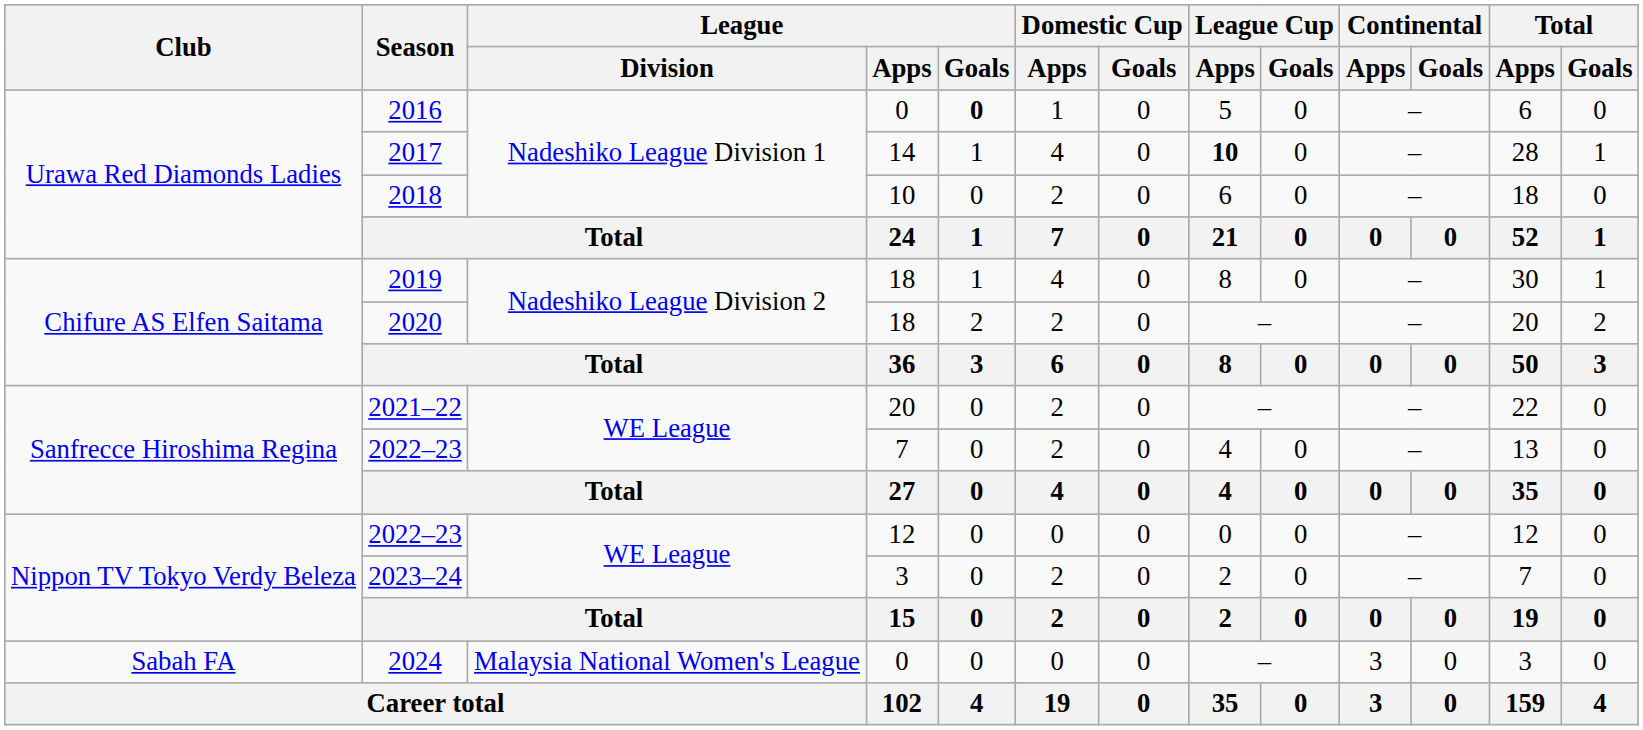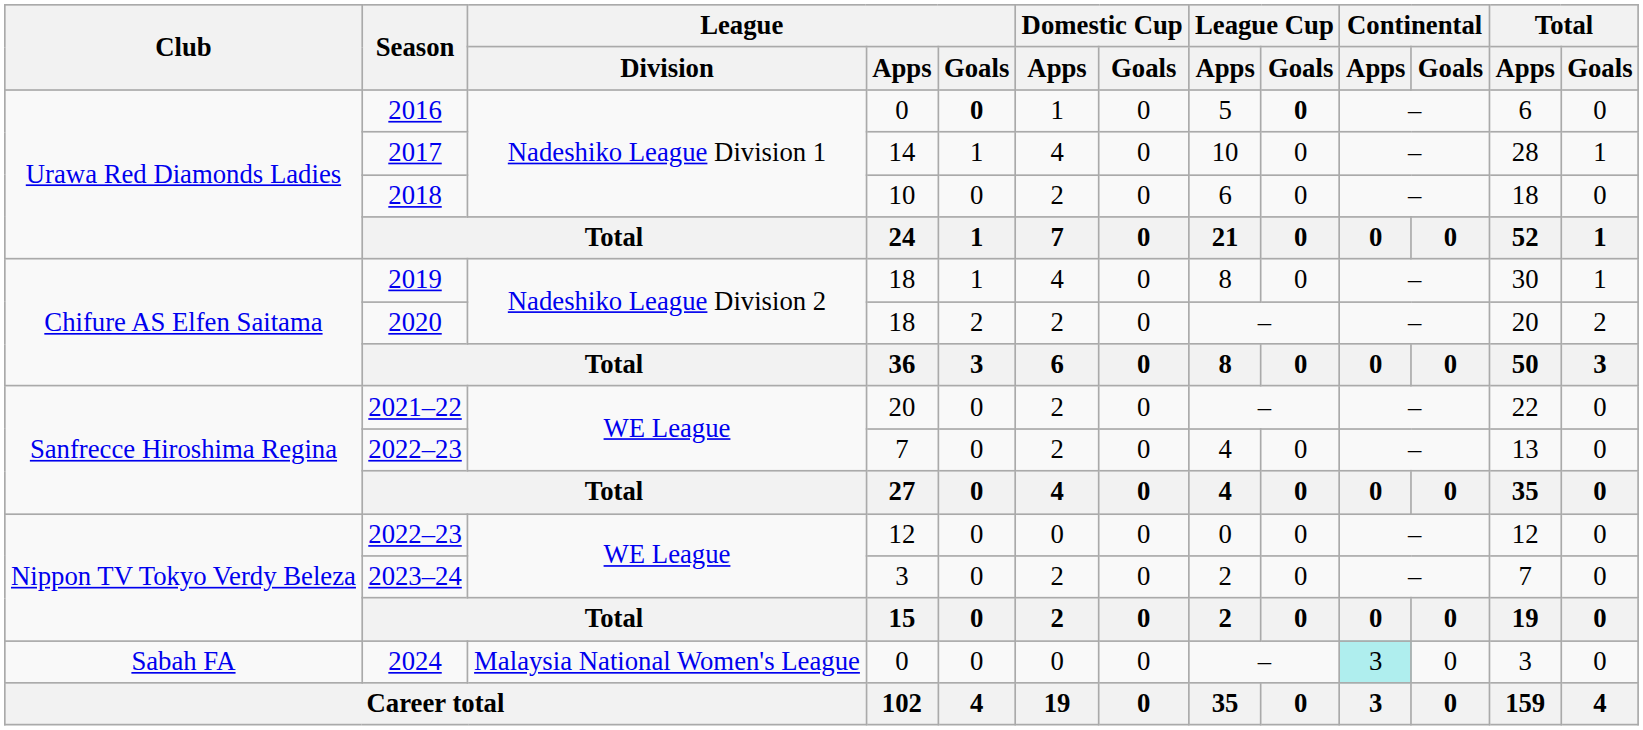(1301, 110) normal -> (1301, 110) bold
(1225, 152) bold -> (1225, 152) normal
(1376, 661) no background -> (1376, 661) paleturquoise background
